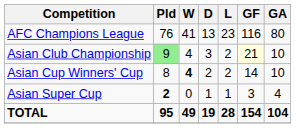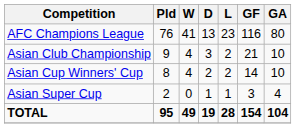(166, 53) lightgreen background -> (166, 53) no background
(251, 53) lightyellow background -> (251, 53) no background
(189, 73) bold -> (189, 73) normal
(166, 93) bold -> (166, 93) normal
